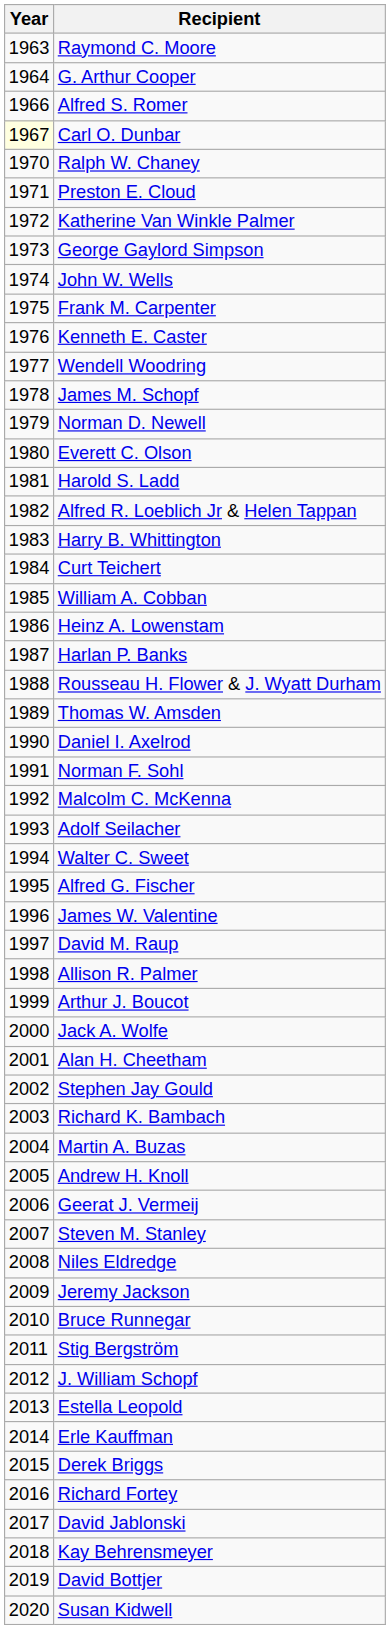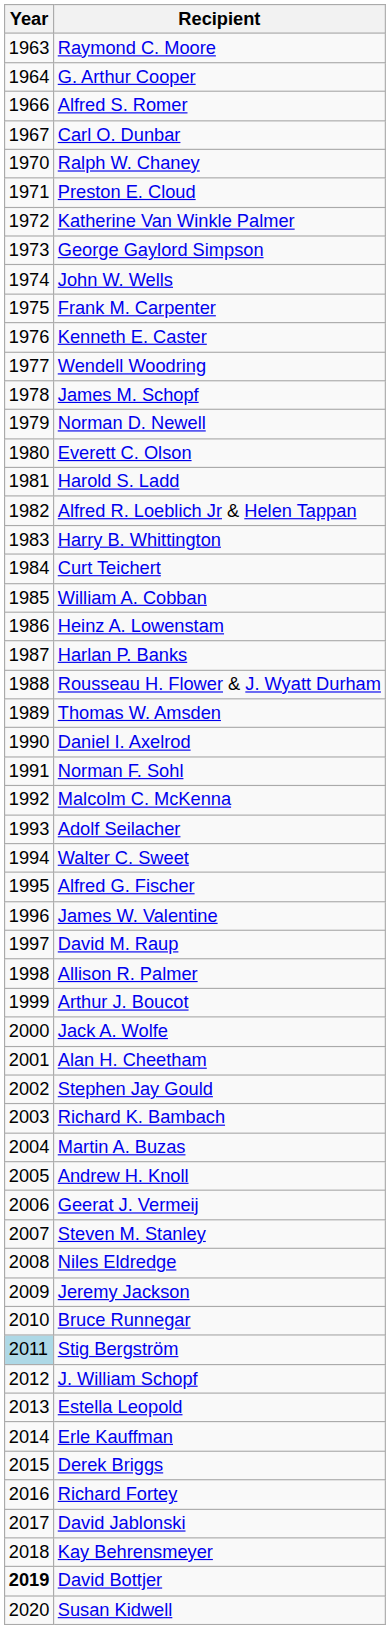(29, 134) lightyellow background -> (29, 134) no background
(28, 1349) no background -> (28, 1349) lightblue background
(29, 1581) normal -> (29, 1581) bold
